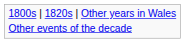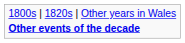(70, 28) normal -> (74, 28) bold
